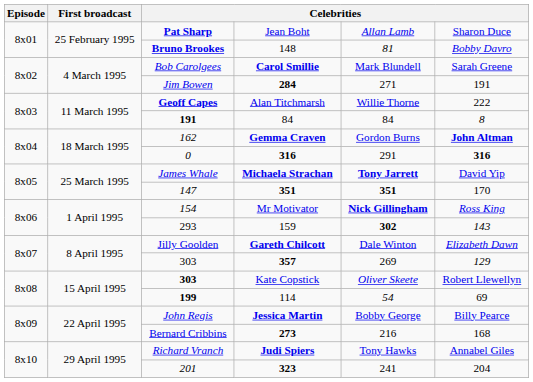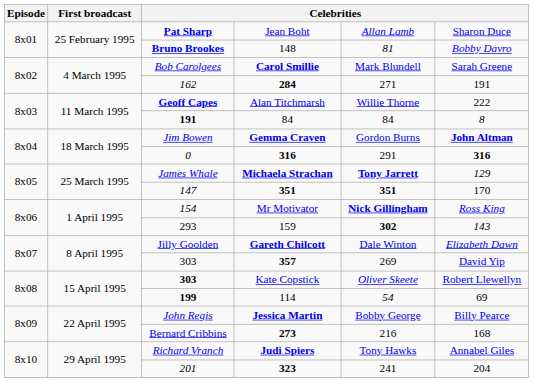(188, 84) Jim Bowen -> (188, 84) 162
(188, 137) 162 -> (188, 137) Jim Bowen
(482, 173) David Yip -> (482, 173) 129
(482, 262) 129 -> (482, 262) David Yip
